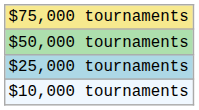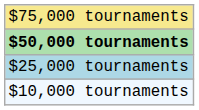(99, 42) normal -> (99, 42) bold
